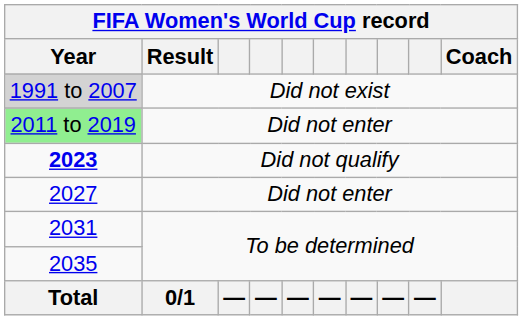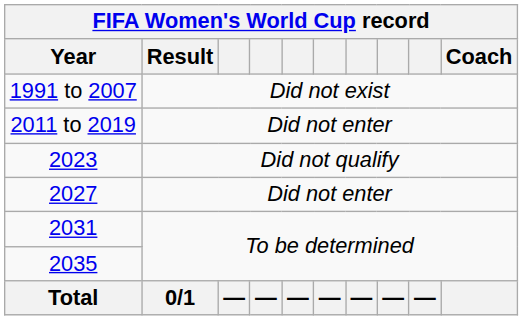(73, 90) lightgrey background -> (73, 90) no background
(73, 125) lightgreen background -> (73, 125) no background
(73, 159) bold -> (73, 159) normal
